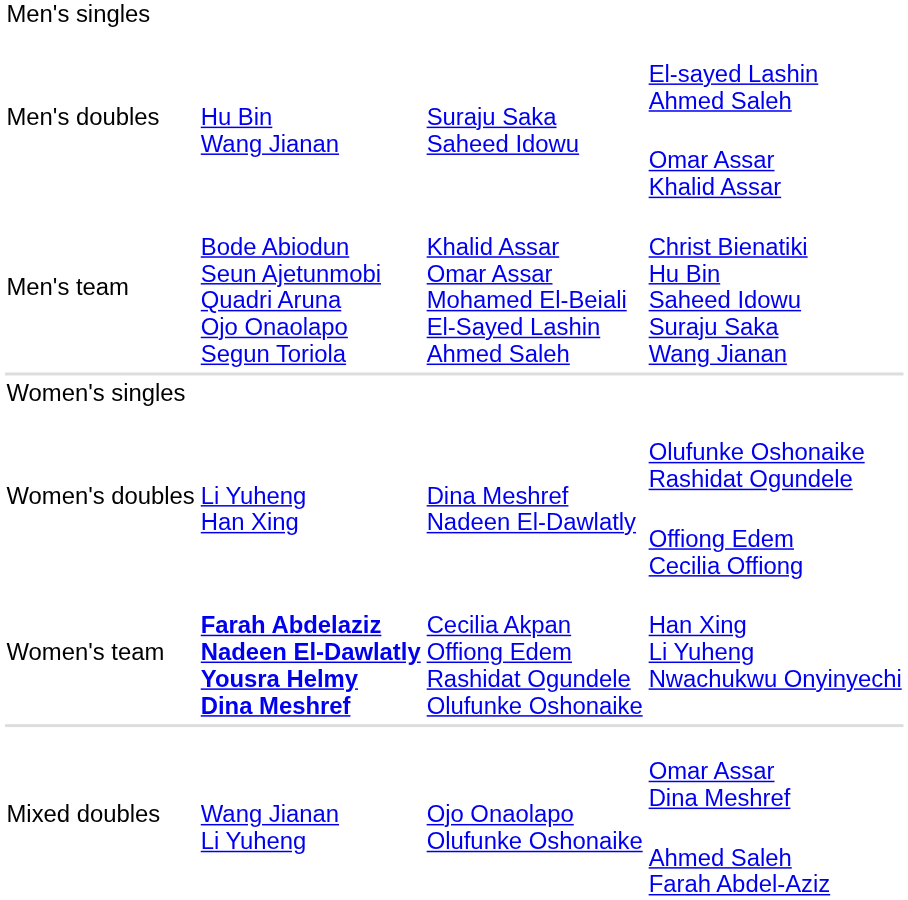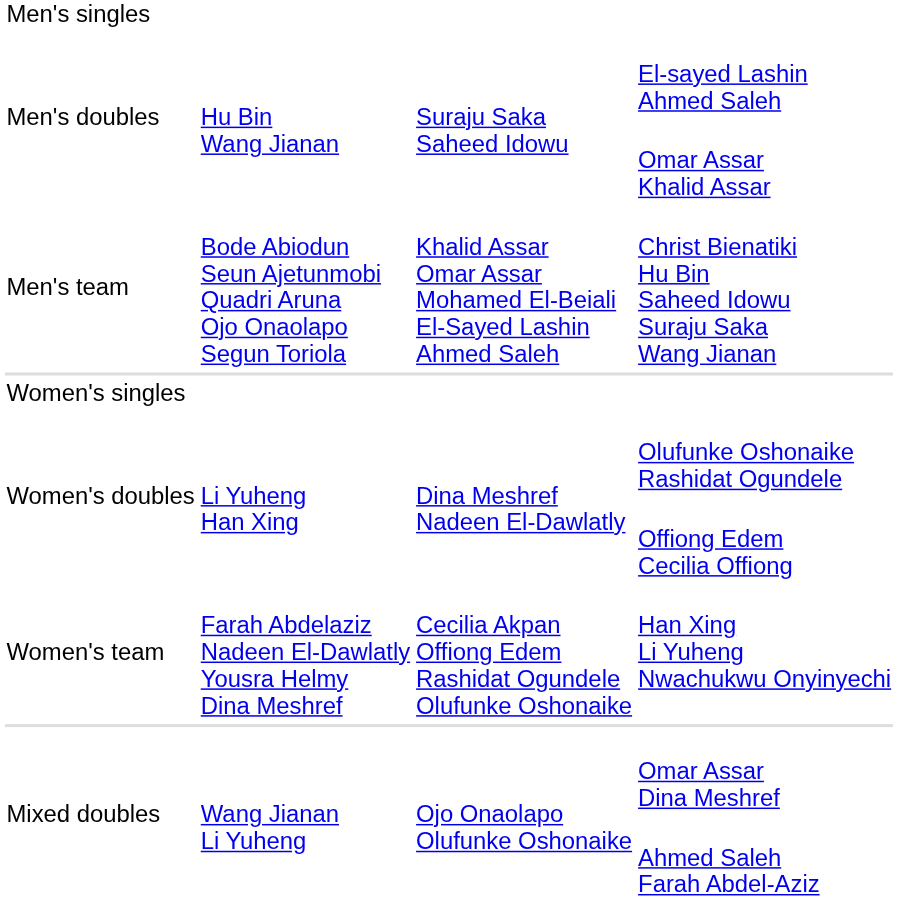(311, 665) bold -> (305, 665) normal
